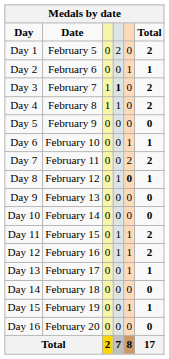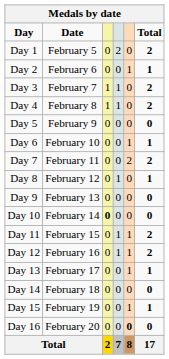(118, 87) bold -> (118, 87) normal
(129, 179) bold -> (129, 179) normal
(108, 216) normal -> (108, 216) bold
(129, 326) normal -> (129, 326) bold
